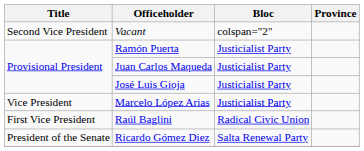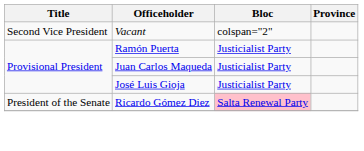- row: (162, 102)
- row: (144, 119)
(263, 137) no background -> (263, 102) pink background
